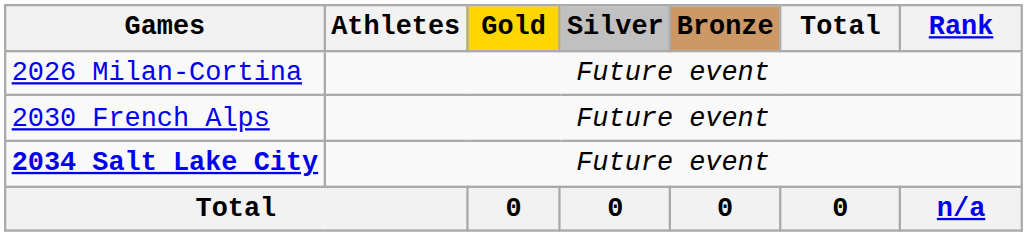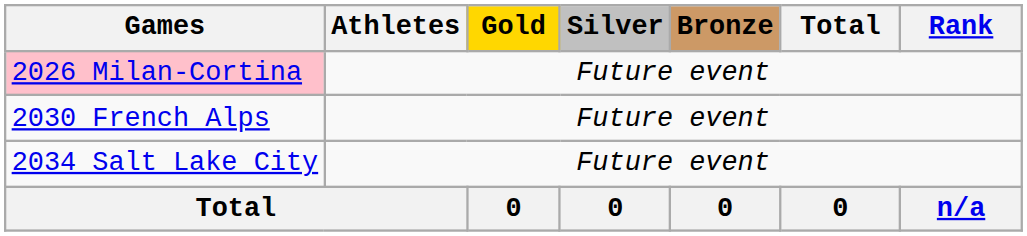(157, 73) no background -> (157, 73) pink background
(165, 163) bold -> (165, 163) normal
